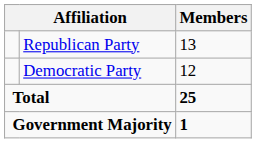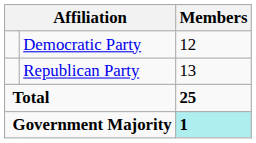rows swapped: (81, 44) <-> (82, 71)
(184, 124) no background -> (184, 124) paleturquoise background
